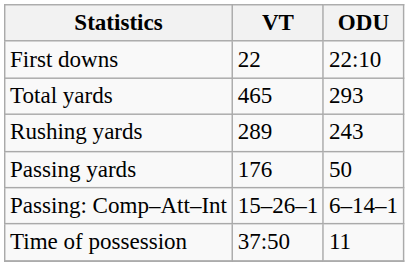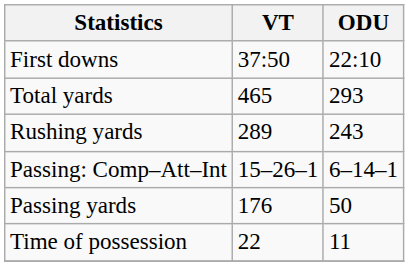(249, 59) 22 -> (264, 59) 37:50
rows swapped: (73, 168) <-> (119, 205)
(264, 242) 37:50 -> (249, 242) 22
